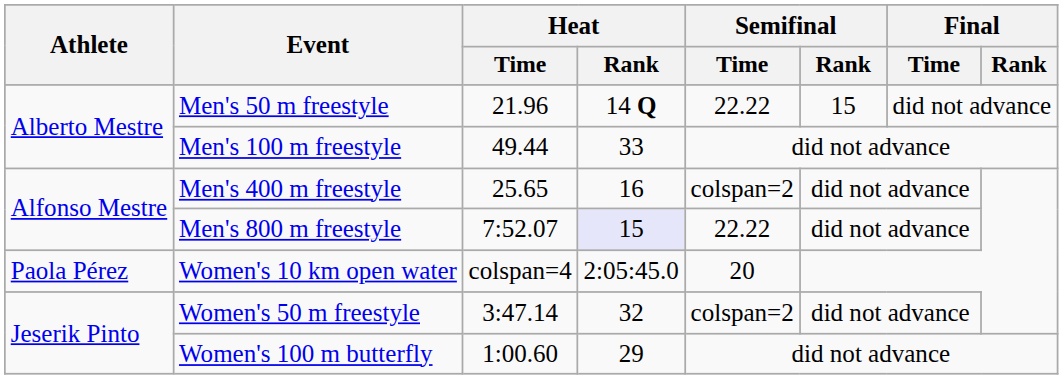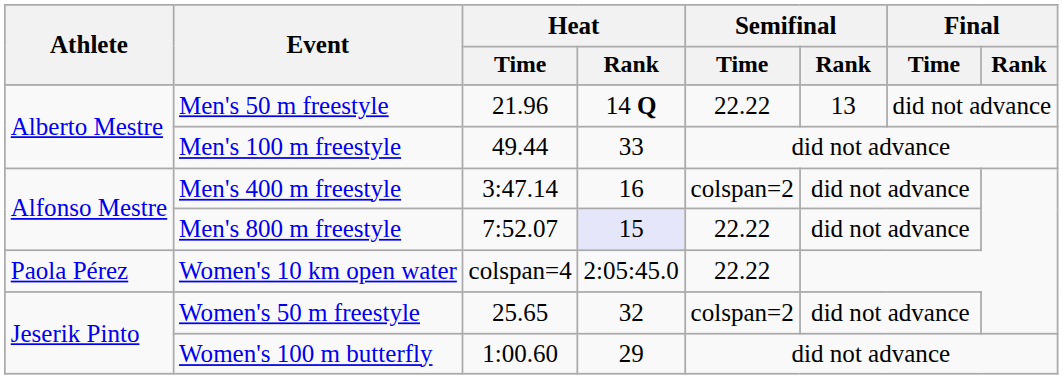(843, 105) 15 -> (843, 105) 13
(520, 188) 25.65 -> (520, 188) 3:47.14
(742, 271) 20 -> (742, 271) 22.22
(520, 312) 3:47.14 -> (520, 312) 25.65
